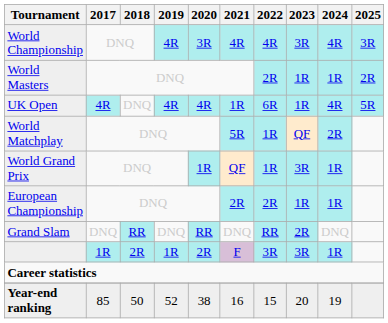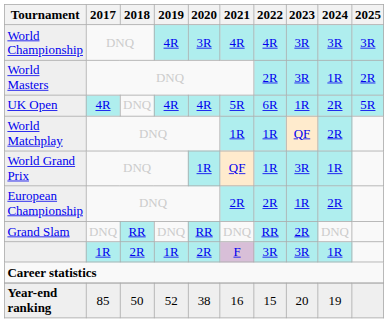(335, 42) 4R -> (335, 42) 3R
(302, 77) 1R -> (302, 77) 3R
(237, 105) 1R -> (237, 105) 5R
(335, 105) 4R -> (335, 105) 2R
(237, 133) 5R -> (237, 133) 1R
(335, 203) 1R -> (335, 203) 2R
